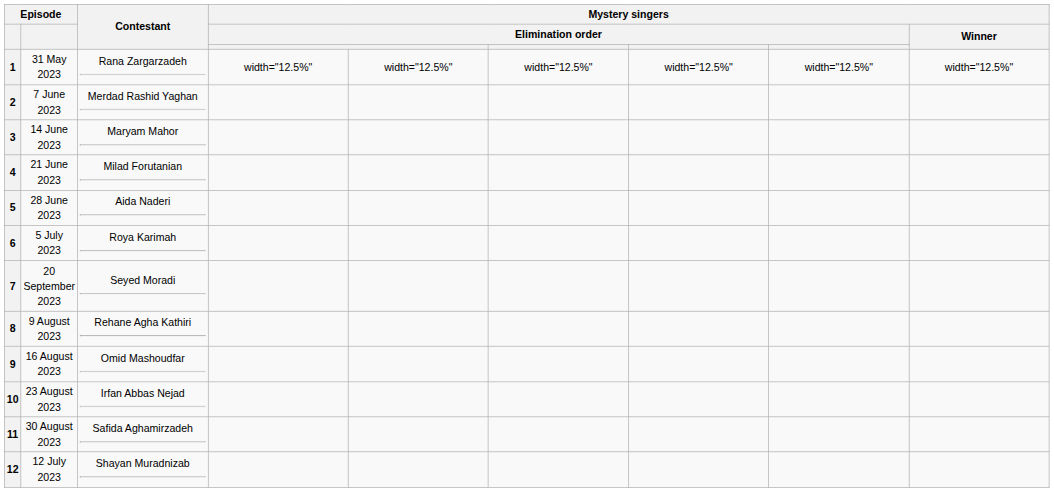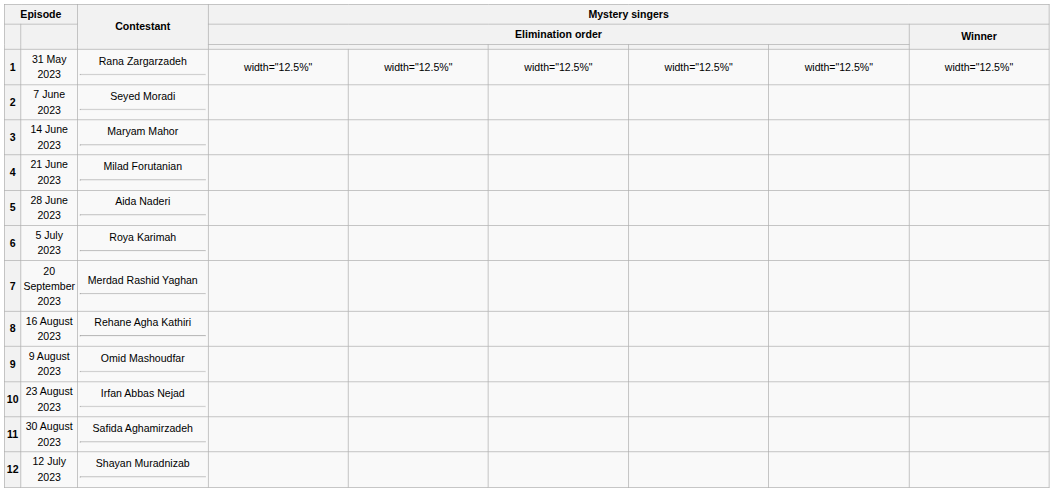(143, 100) Merdad Rashid Yaghan -> (143, 100) Seyed Moradi
(143, 284) Seyed Moradi -> (143, 284) Merdad Rashid Yaghan
(49, 329) 9 August 2023 -> (49, 329) 16 August 2023
(49, 364) 16 August 2023 -> (49, 364) 9 August 2023
